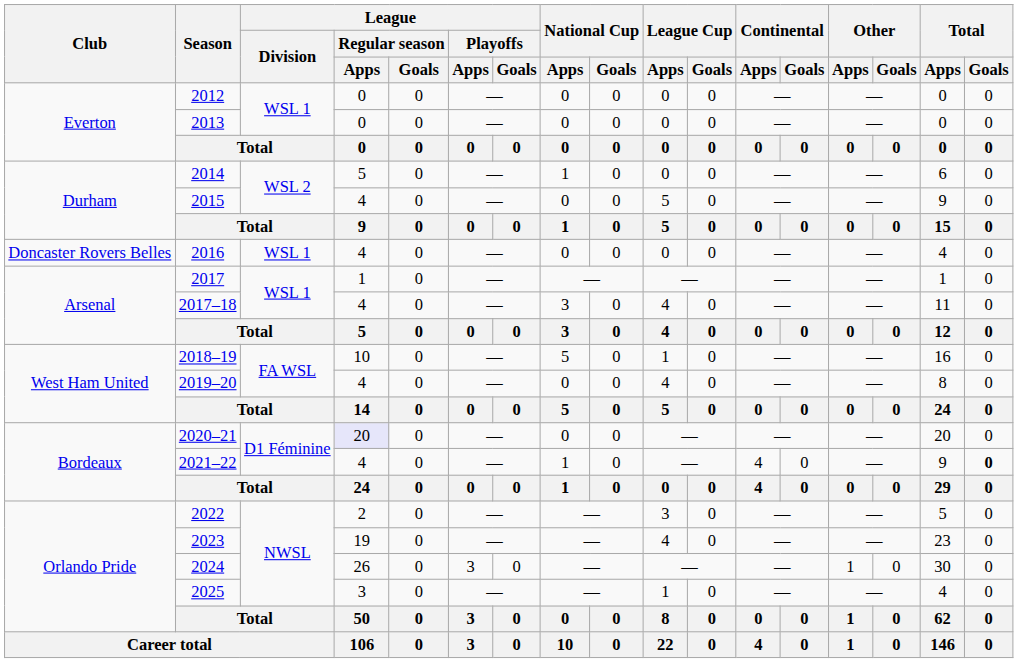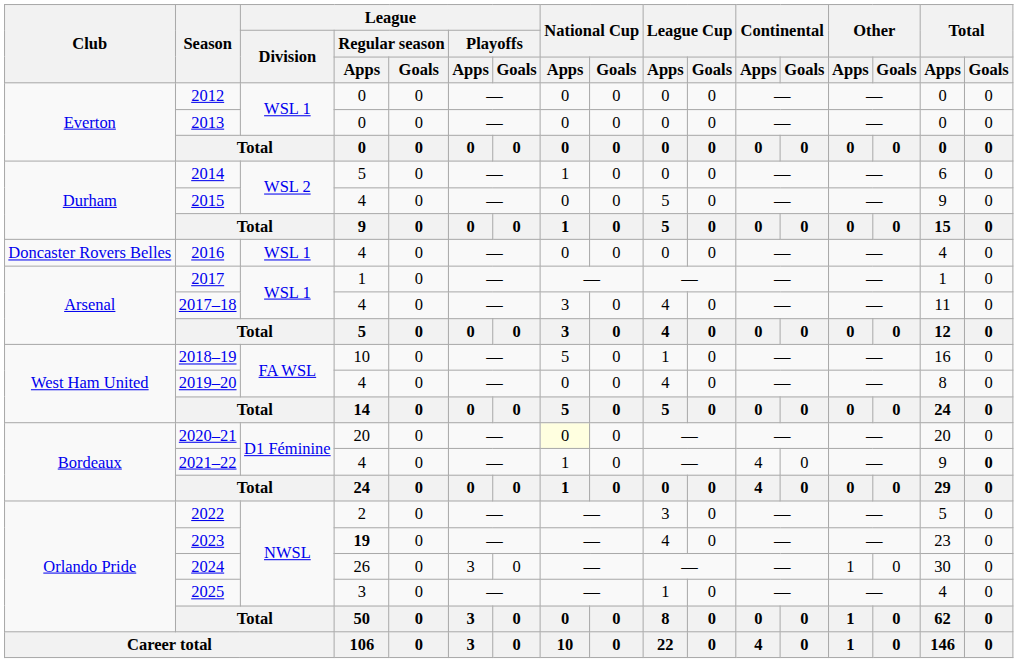(362, 435) lavender background -> (362, 435) no background
(565, 435) no background -> (565, 435) lightyellow background
(362, 540) normal -> (362, 540) bold
